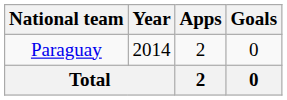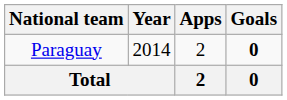(254, 49) normal -> (254, 49) bold
